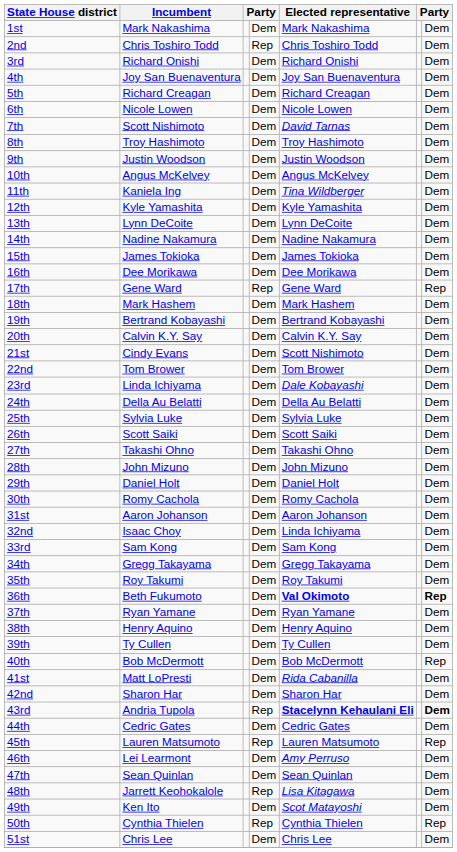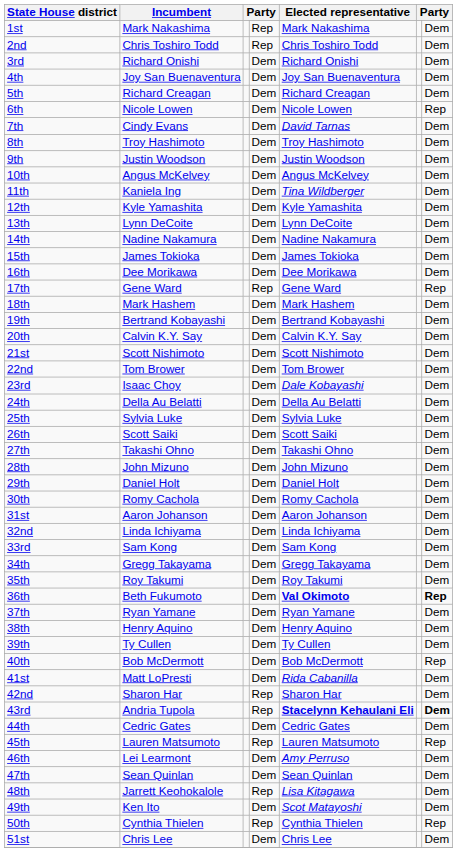(264, 29) Dem -> (262, 29) Rep
(437, 110) Dem -> (435, 110) Rep
(163, 126) Scott Nishimoto -> (155, 126) Cindy Evans
(155, 353) Cindy Evans -> (163, 353) Scott Nishimoto
(162, 385) Linda Ichiyama -> (152, 385) Isaac Choy
(152, 531) Isaac Choy -> (162, 531) Linda Ichiyama
(264, 693) Dem -> (262, 693) Rep
